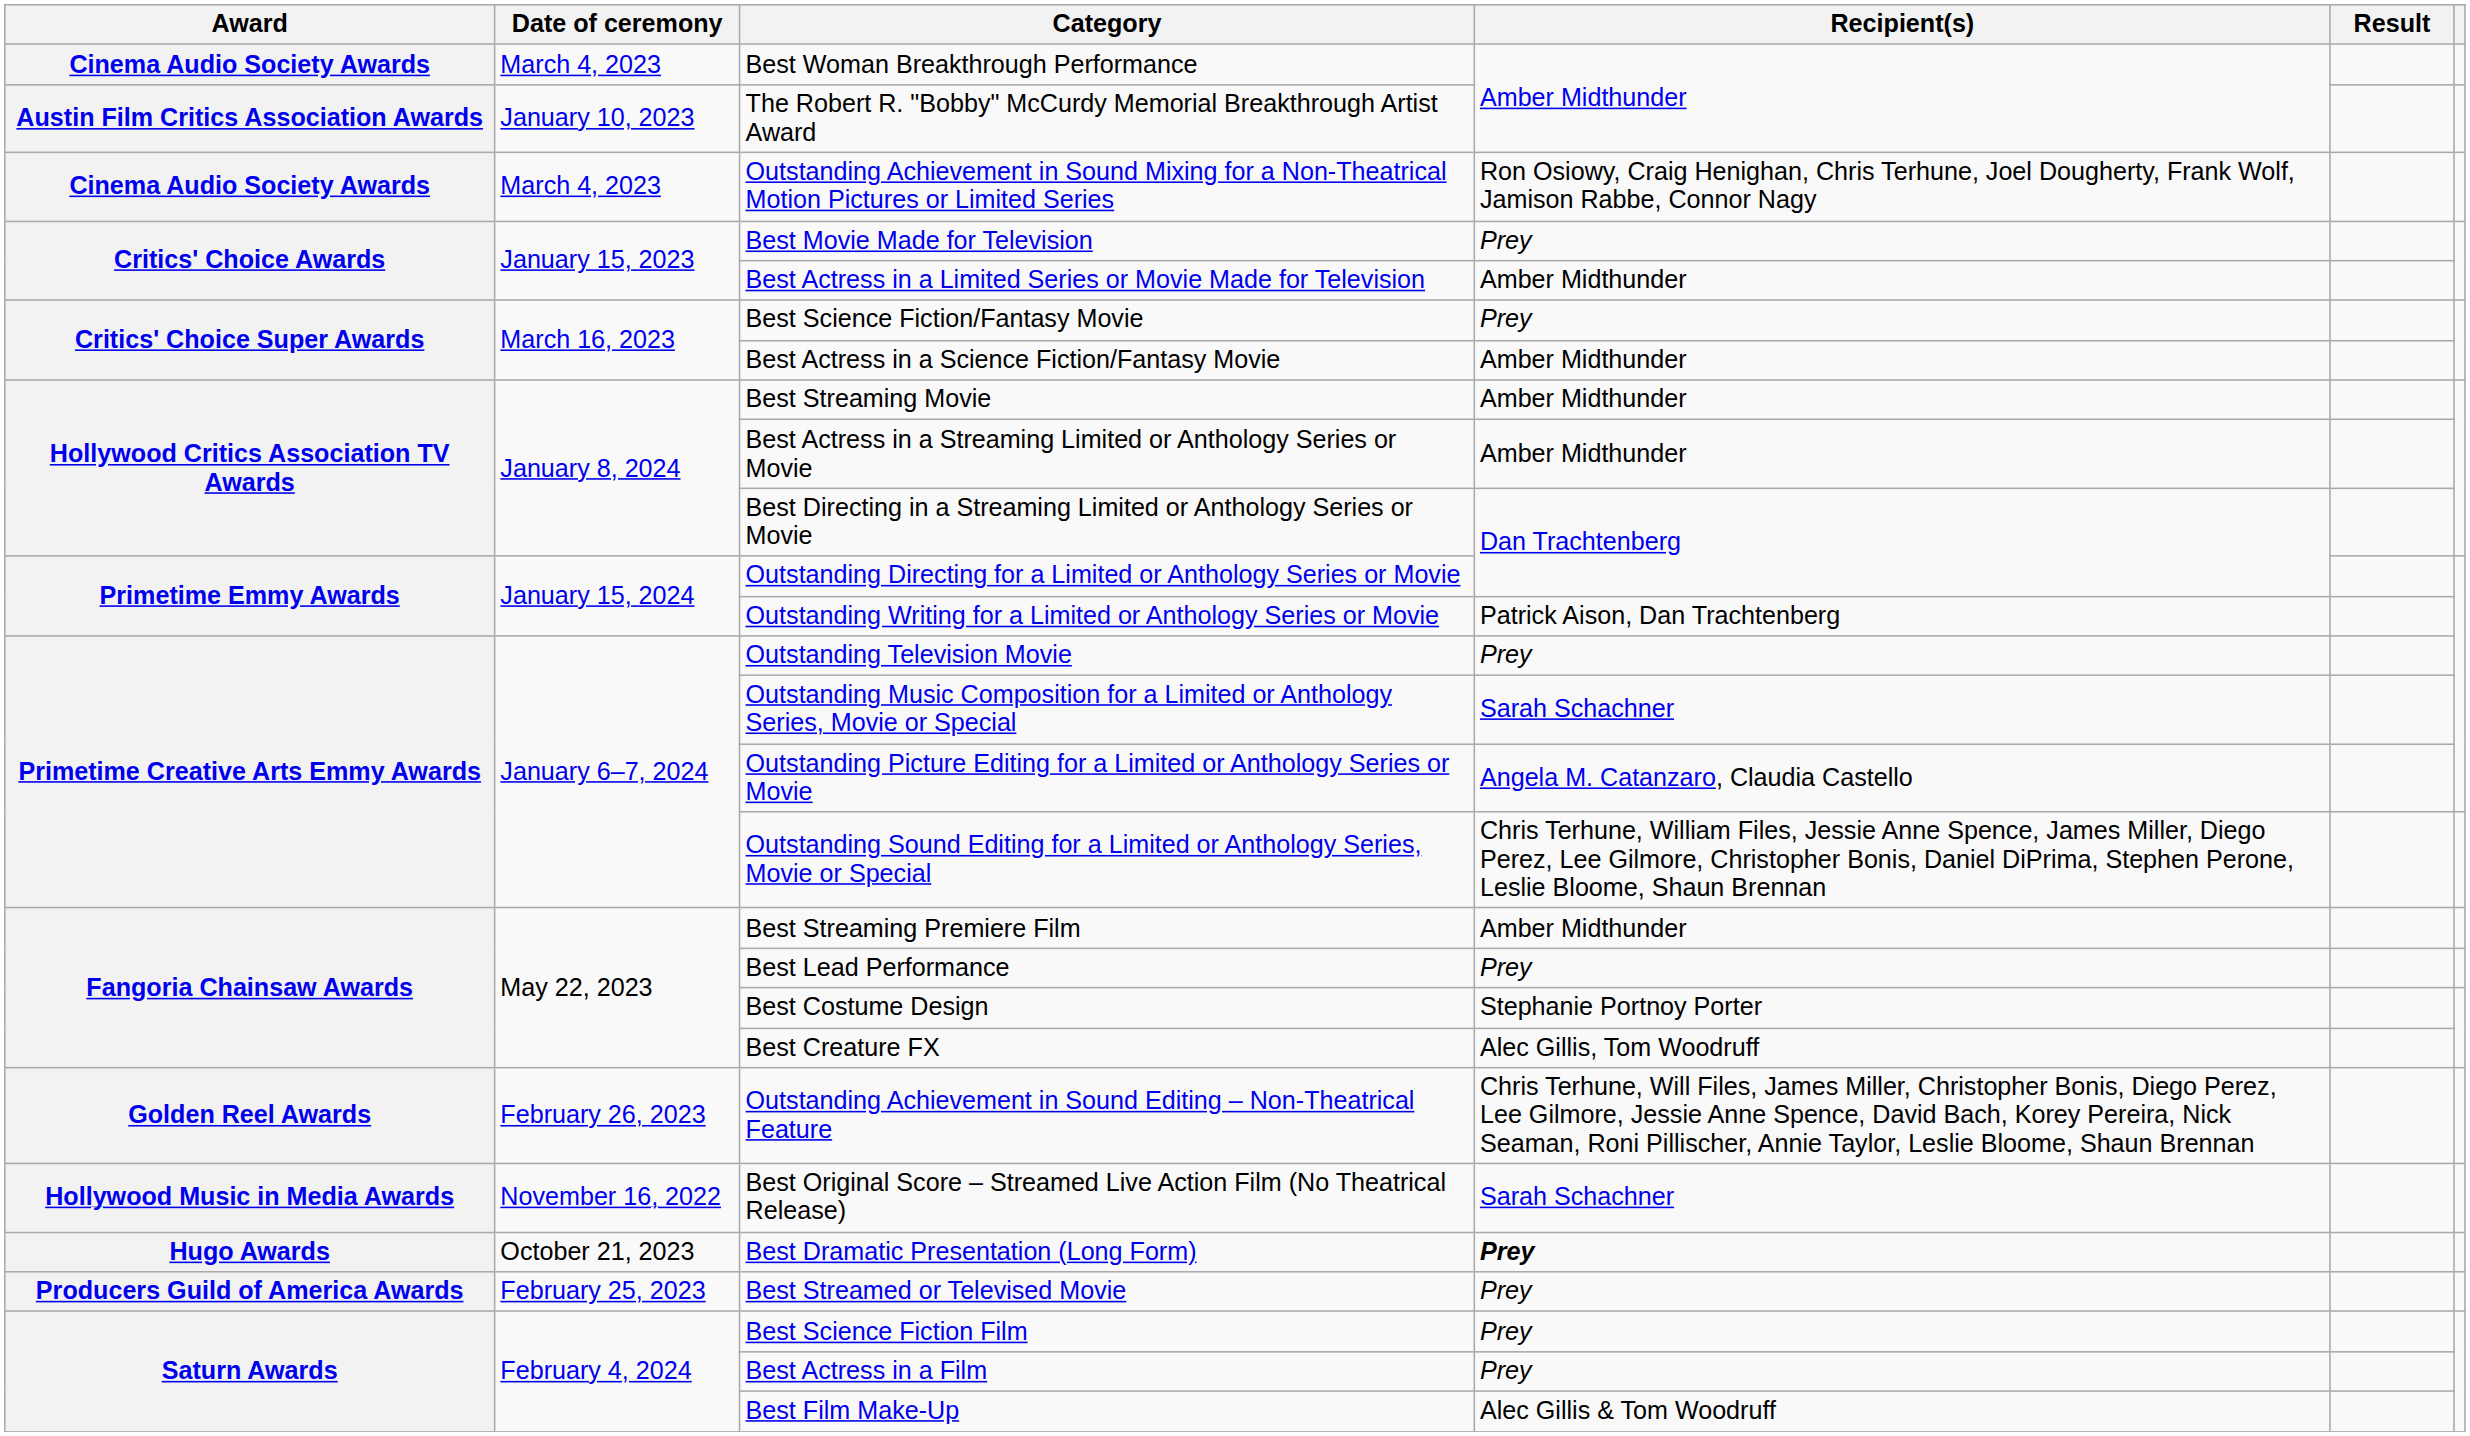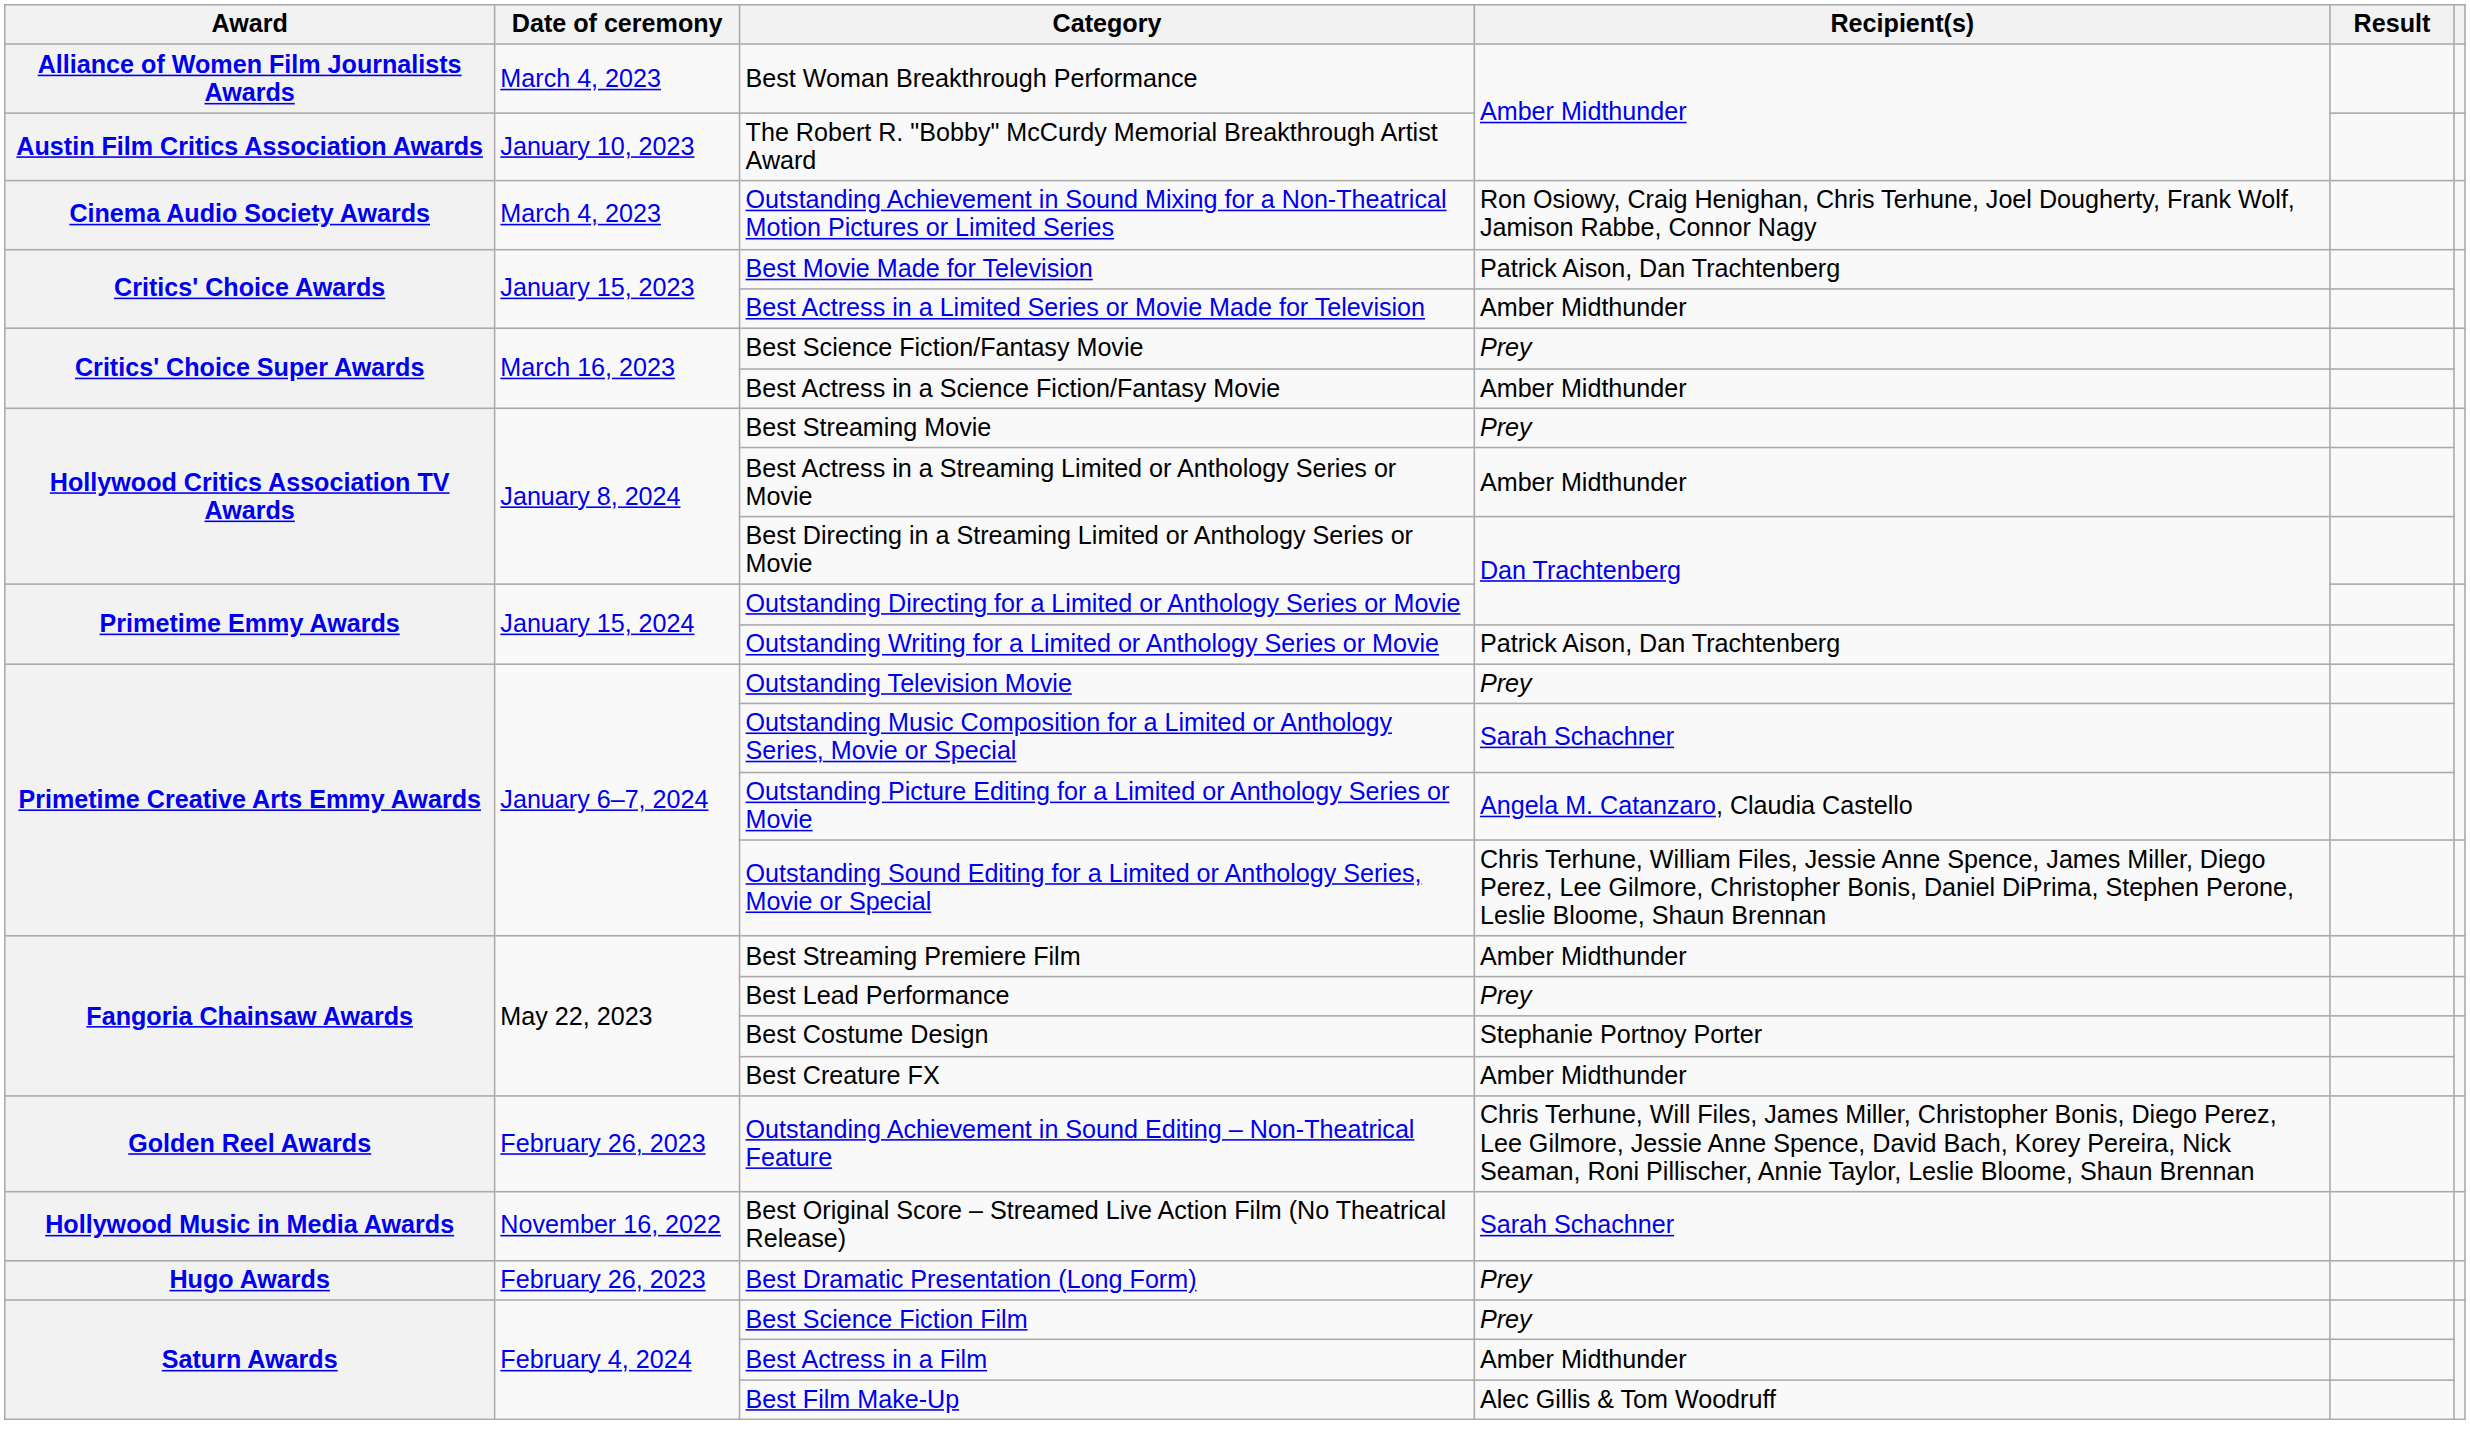(250, 64) Cinema Audio Society Awards -> (250, 78) Alliance of Women Film Journalists Awards
(1506, 240) Prey -> (1660, 268) Patrick Aison, Dan Trachtenberg
(1583, 399) Amber Midthunder -> (1506, 427) Prey
(1620, 1047) Alec Gillis, Tom Woodruff -> (1583, 1075) Amber Midthunder
(597, 1251) October 21, 2023 -> (603, 1279) February 26, 2023
(1507, 1251) bold -> (1506, 1279) normal
- row: (936, 1291)
(1506, 1371) Prey -> (1583, 1359) Amber Midthunder
